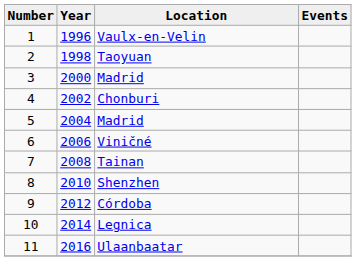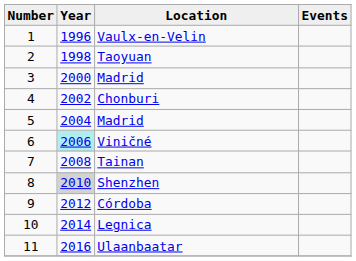(76, 141) no background -> (76, 141) paleturquoise background
(76, 183) no background -> (76, 183) lightgrey background
